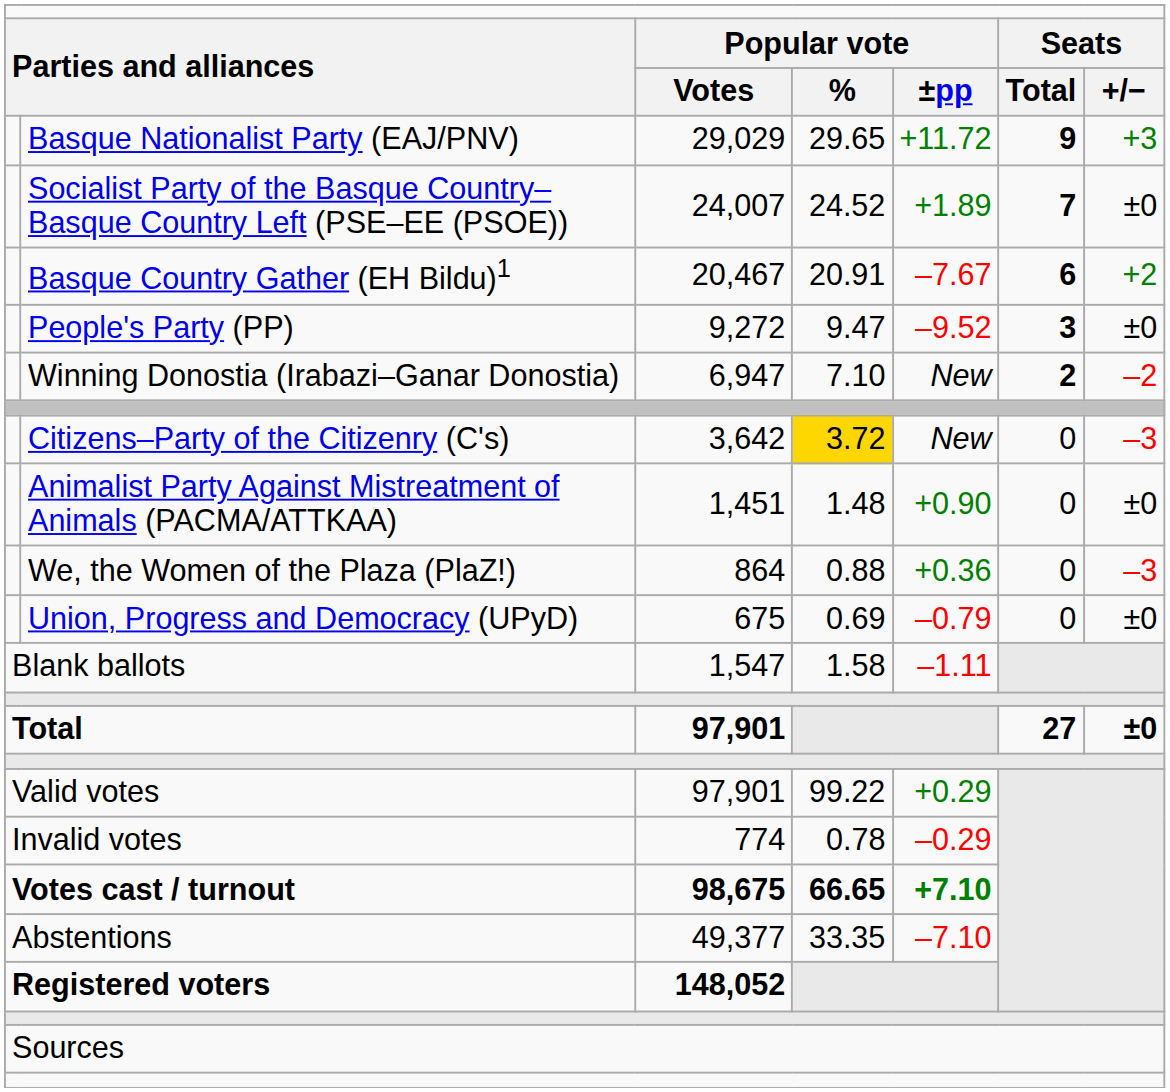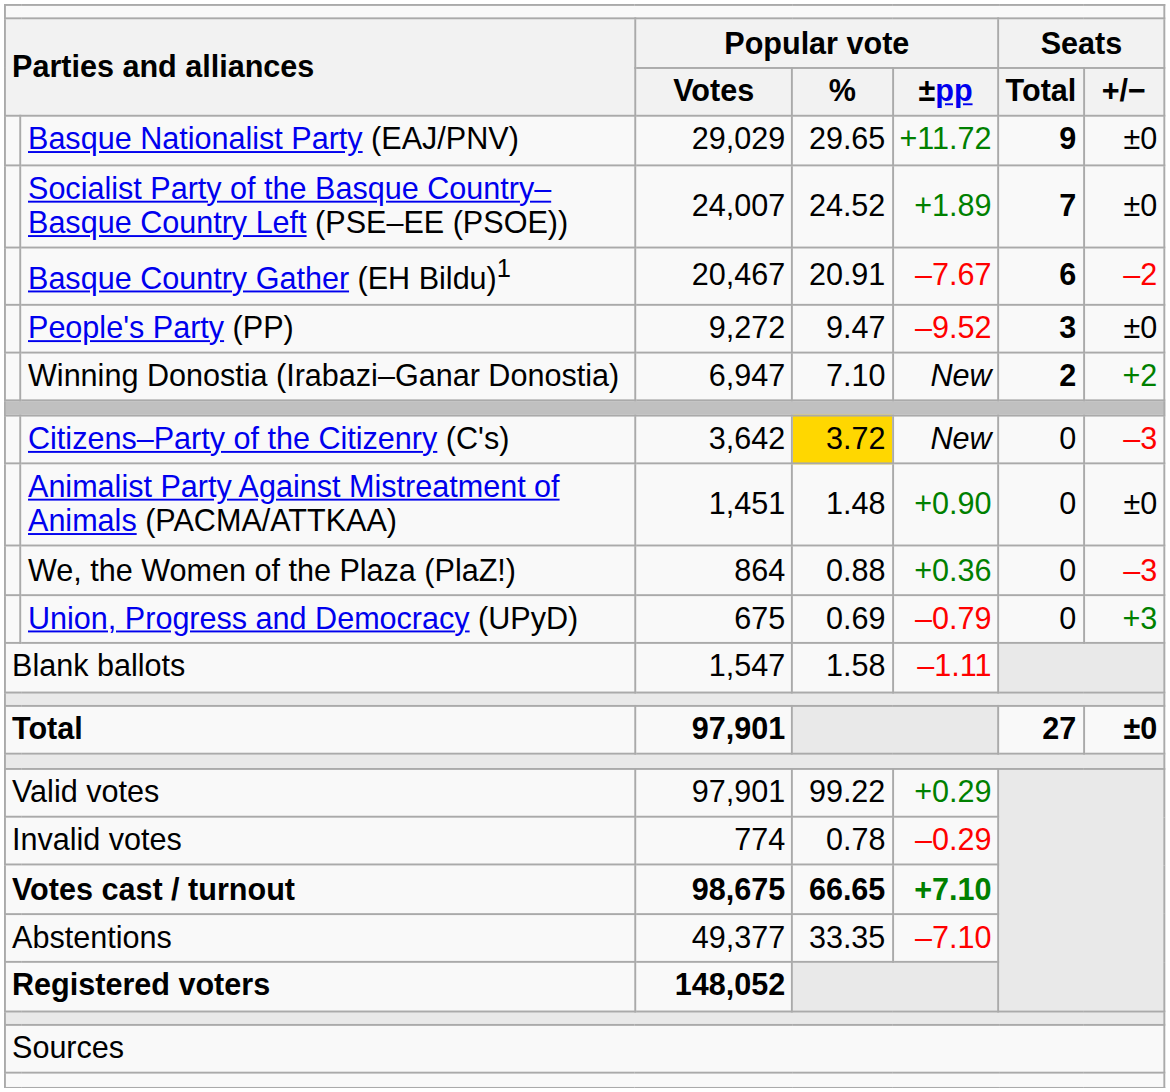(1140, 139) +3 -> (1140, 139) ±0
(1140, 275) +2 -> (1140, 275) –2
(1140, 376) –2 -> (1140, 376) +2
(1140, 618) ±0 -> (1140, 618) +3
